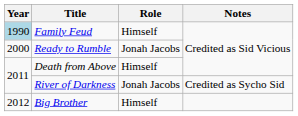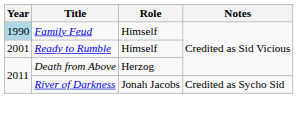(18, 48) 2000 -> (18, 48) 2001
(151, 48) Jonah Jacobs -> (139, 48) Himself
(139, 66) Himself -> (138, 66) Herzog
- row: (61, 102)
